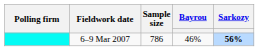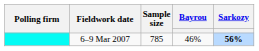(157, 40) 786 -> (157, 40) 785
